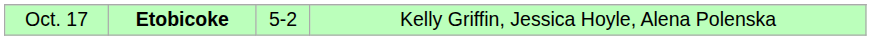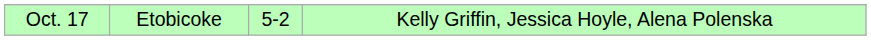(182, 19) bold -> (179, 19) normal
